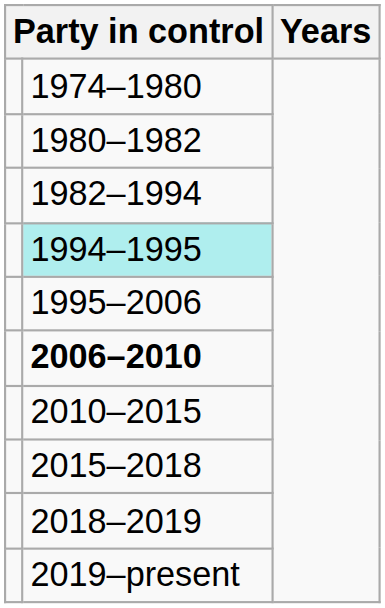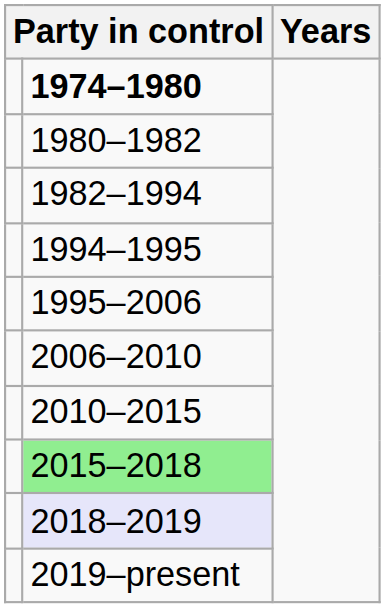(116, 85) normal -> (116, 85) bold
(116, 248) paleturquoise background -> (116, 248) no background
(116, 357) bold -> (116, 357) normal
(116, 466) no background -> (116, 466) lightgreen background
(116, 520) no background -> (116, 520) lavender background
